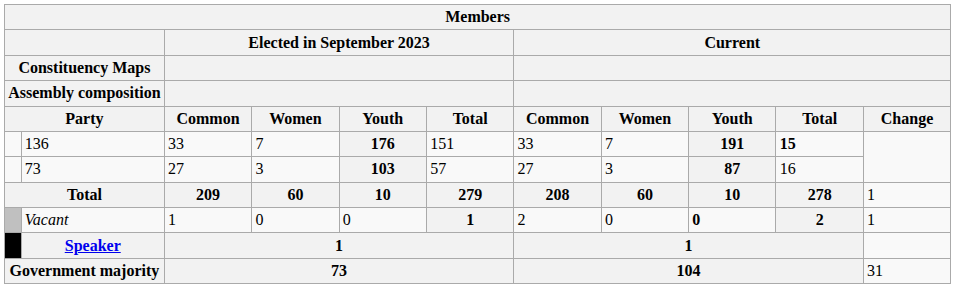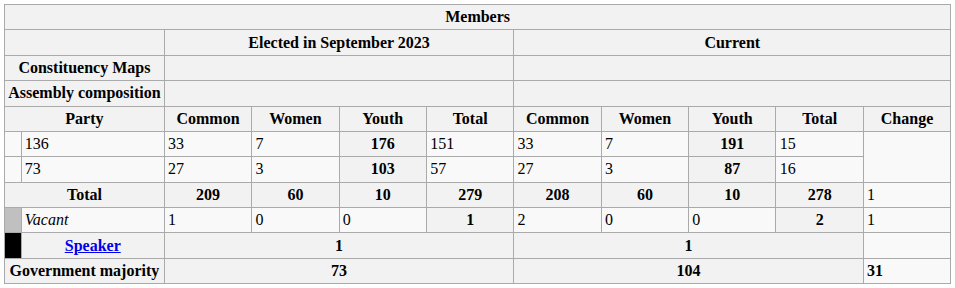(788, 144) bold -> (788, 144) normal
(696, 220) bold -> (696, 220) normal
(875, 270) normal -> (875, 270) bold
